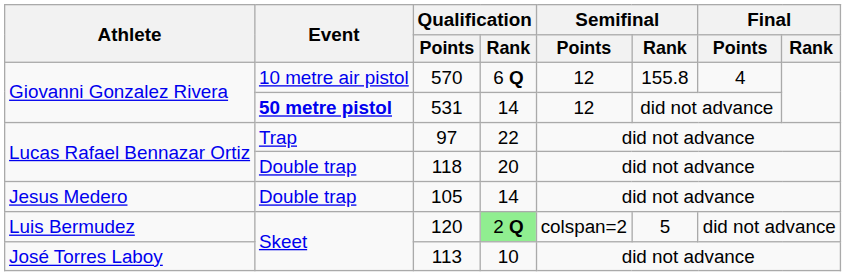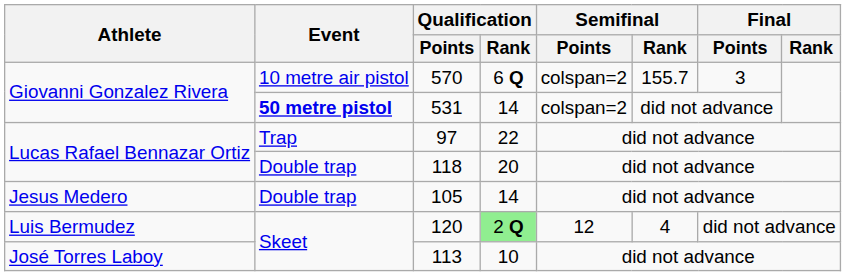(584, 78) 12 -> (584, 78) colspan=2
(665, 78) 155.8 -> (665, 78) 155.7
(740, 78) 4 -> (740, 78) 3
(584, 108) 12 -> (584, 108) colspan=2
(584, 227) colspan=2 -> (584, 227) 12
(665, 227) 5 -> (665, 227) 4
